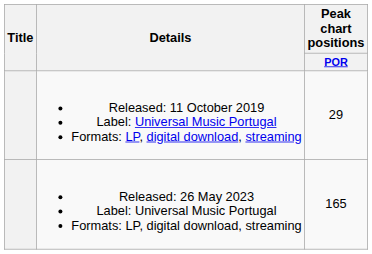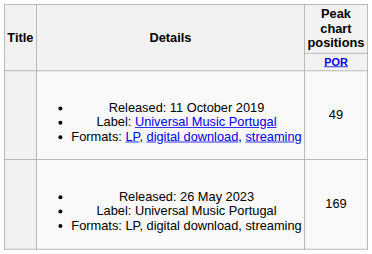(336, 115) 29 -> (336, 115) 49
(336, 204) 165 -> (336, 204) 169
